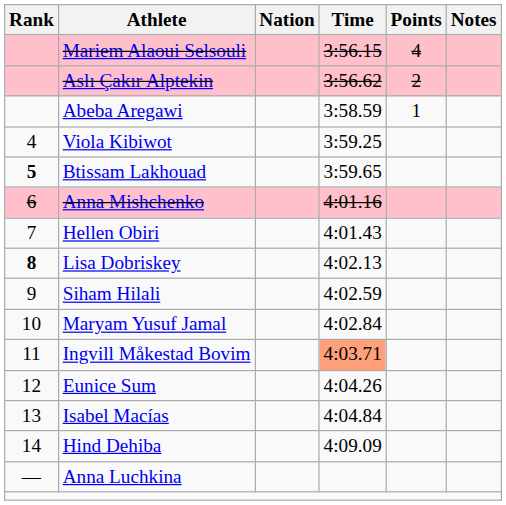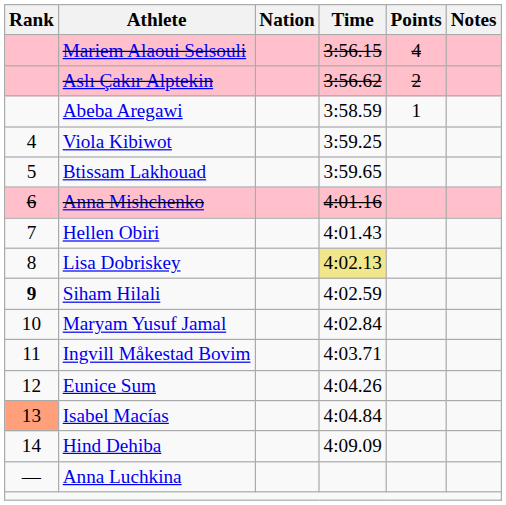(31, 171) bold -> (31, 171) normal
(31, 263) bold -> (31, 263) normal
(353, 263) no background -> (353, 263) khaki background
(31, 293) normal -> (31, 293) bold
(353, 354) lightsalmon background -> (353, 354) no background
(31, 415) no background -> (31, 415) lightsalmon background
